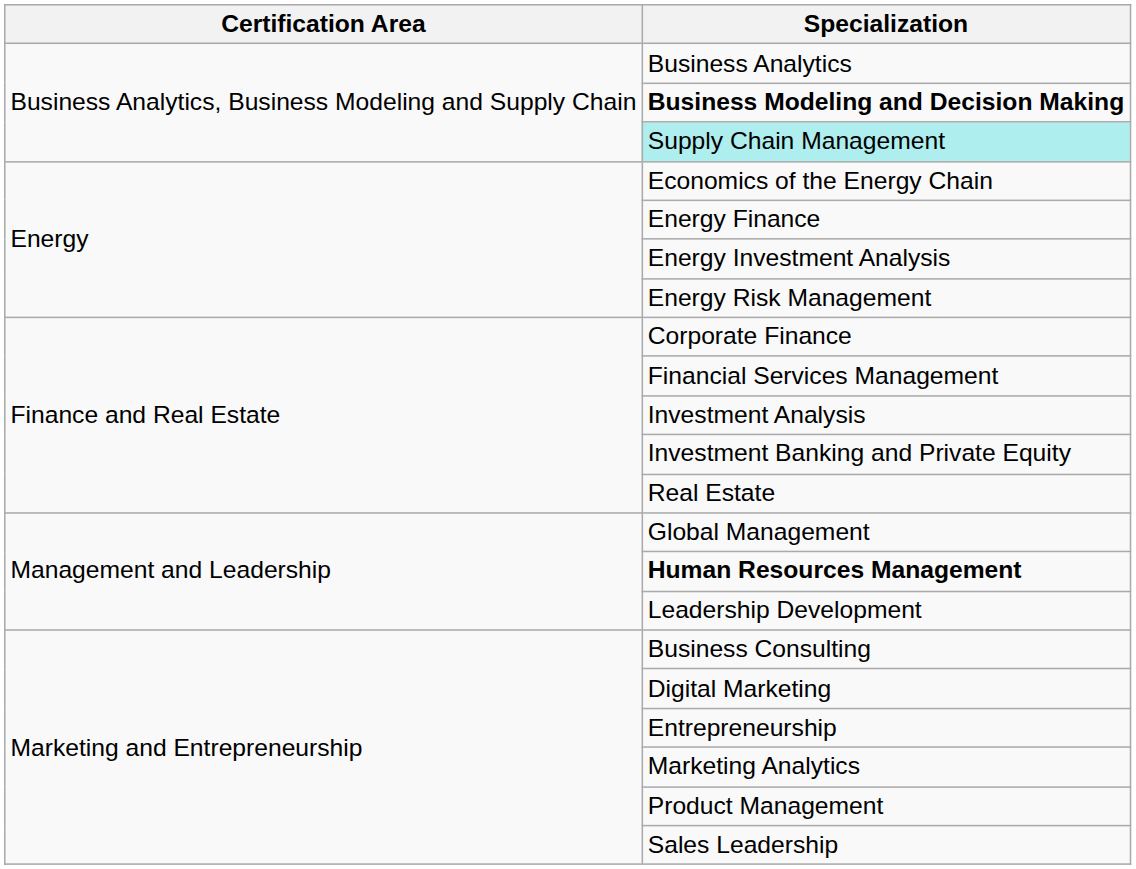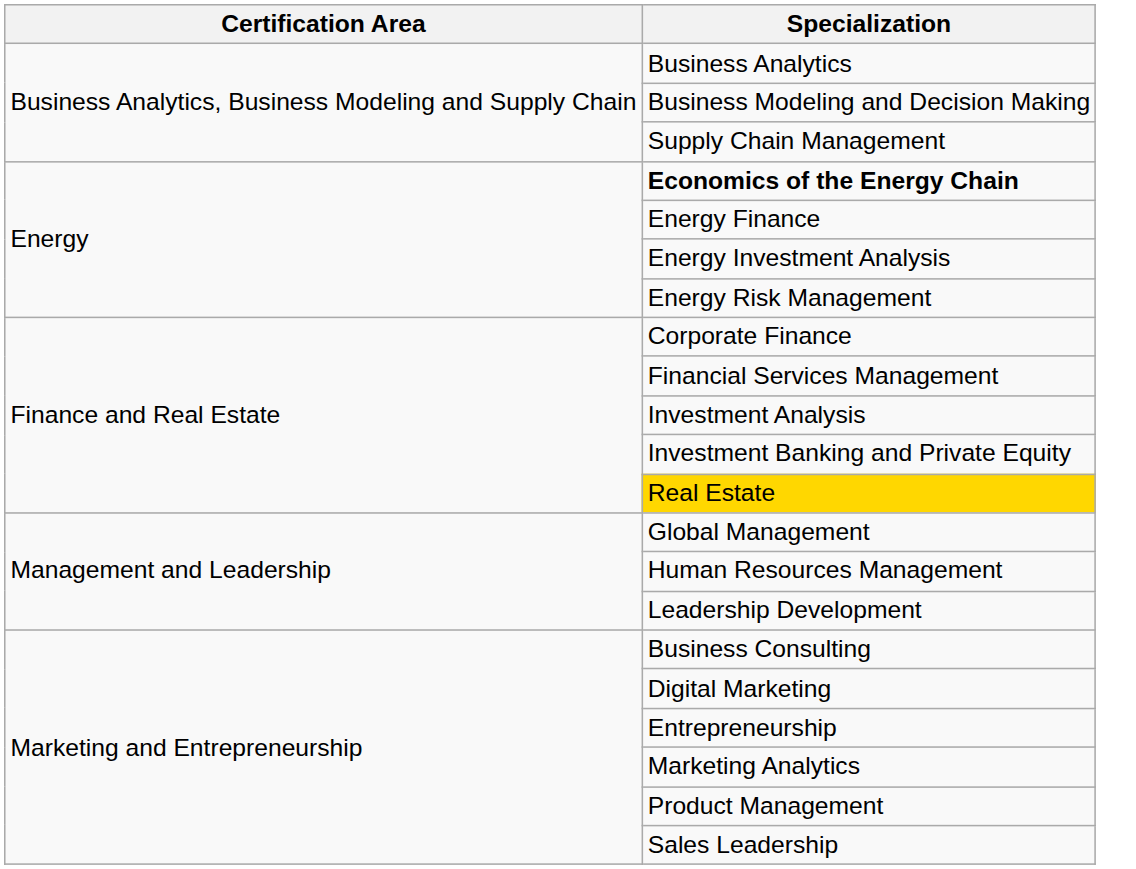(886, 102) bold -> (869, 102) normal
(796, 141) paleturquoise background -> (796, 141) no background
(820, 180) normal -> (833, 180) bold
(711, 492) no background -> (711, 492) gold background
(835, 571) bold -> (825, 571) normal
